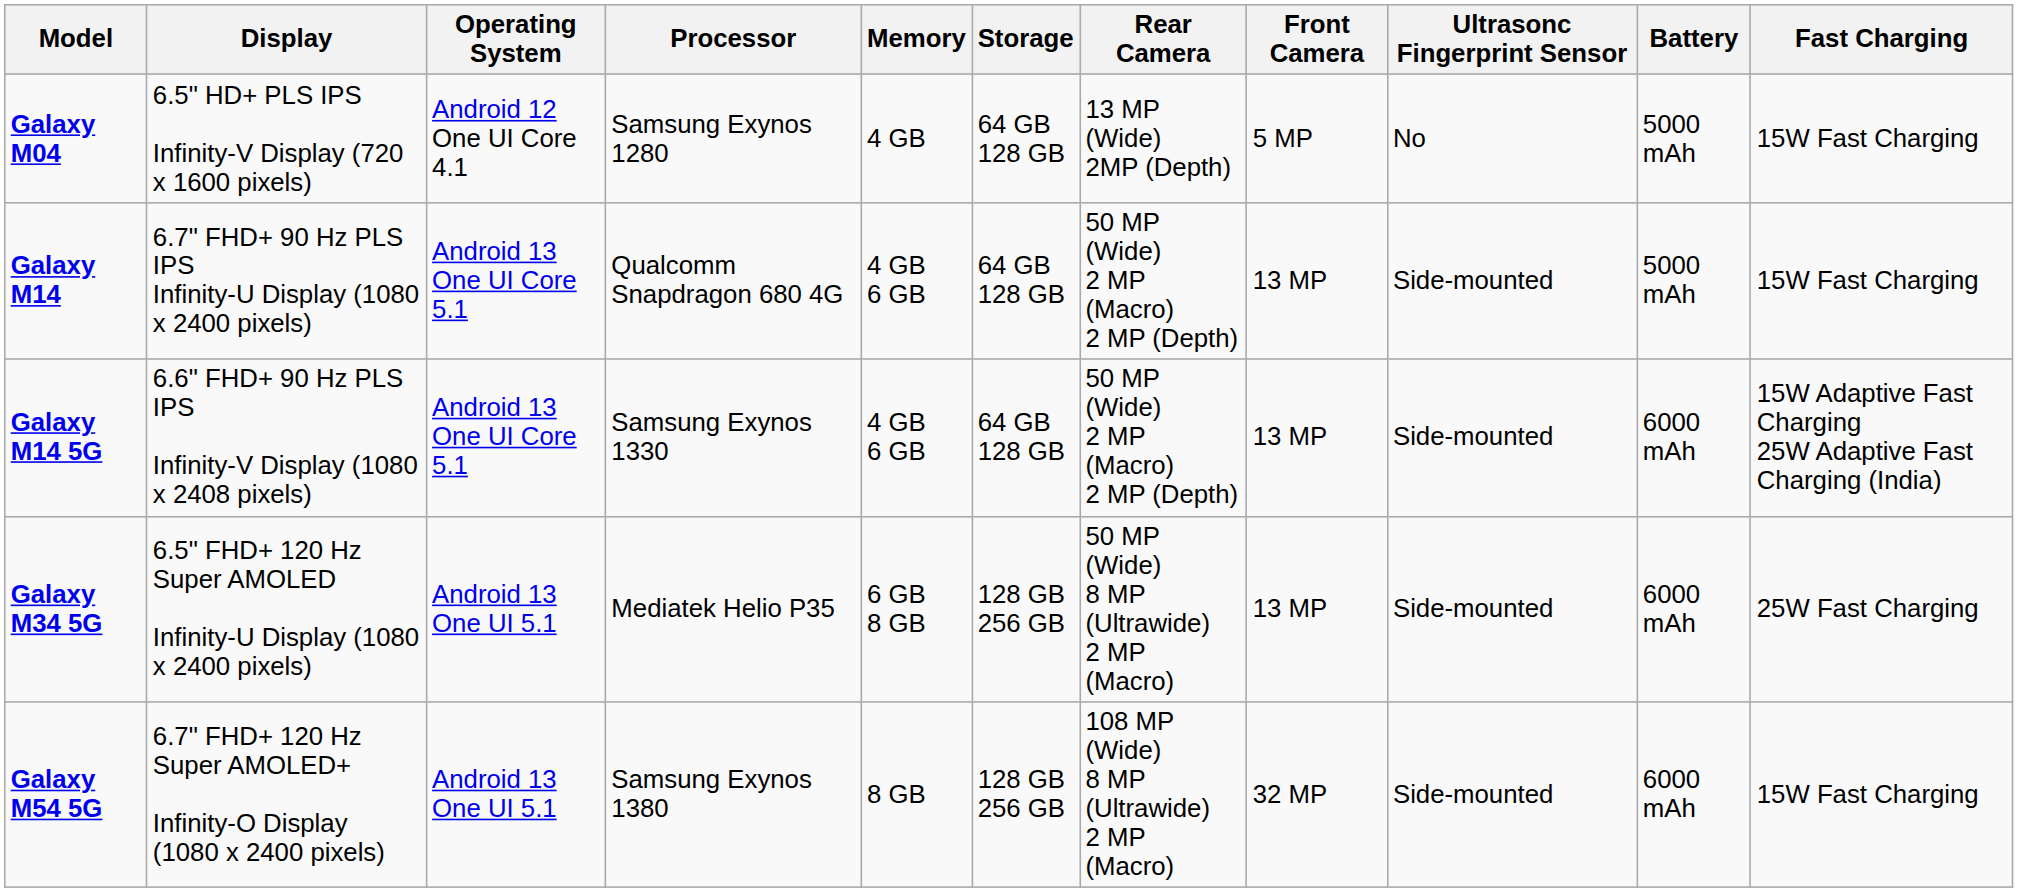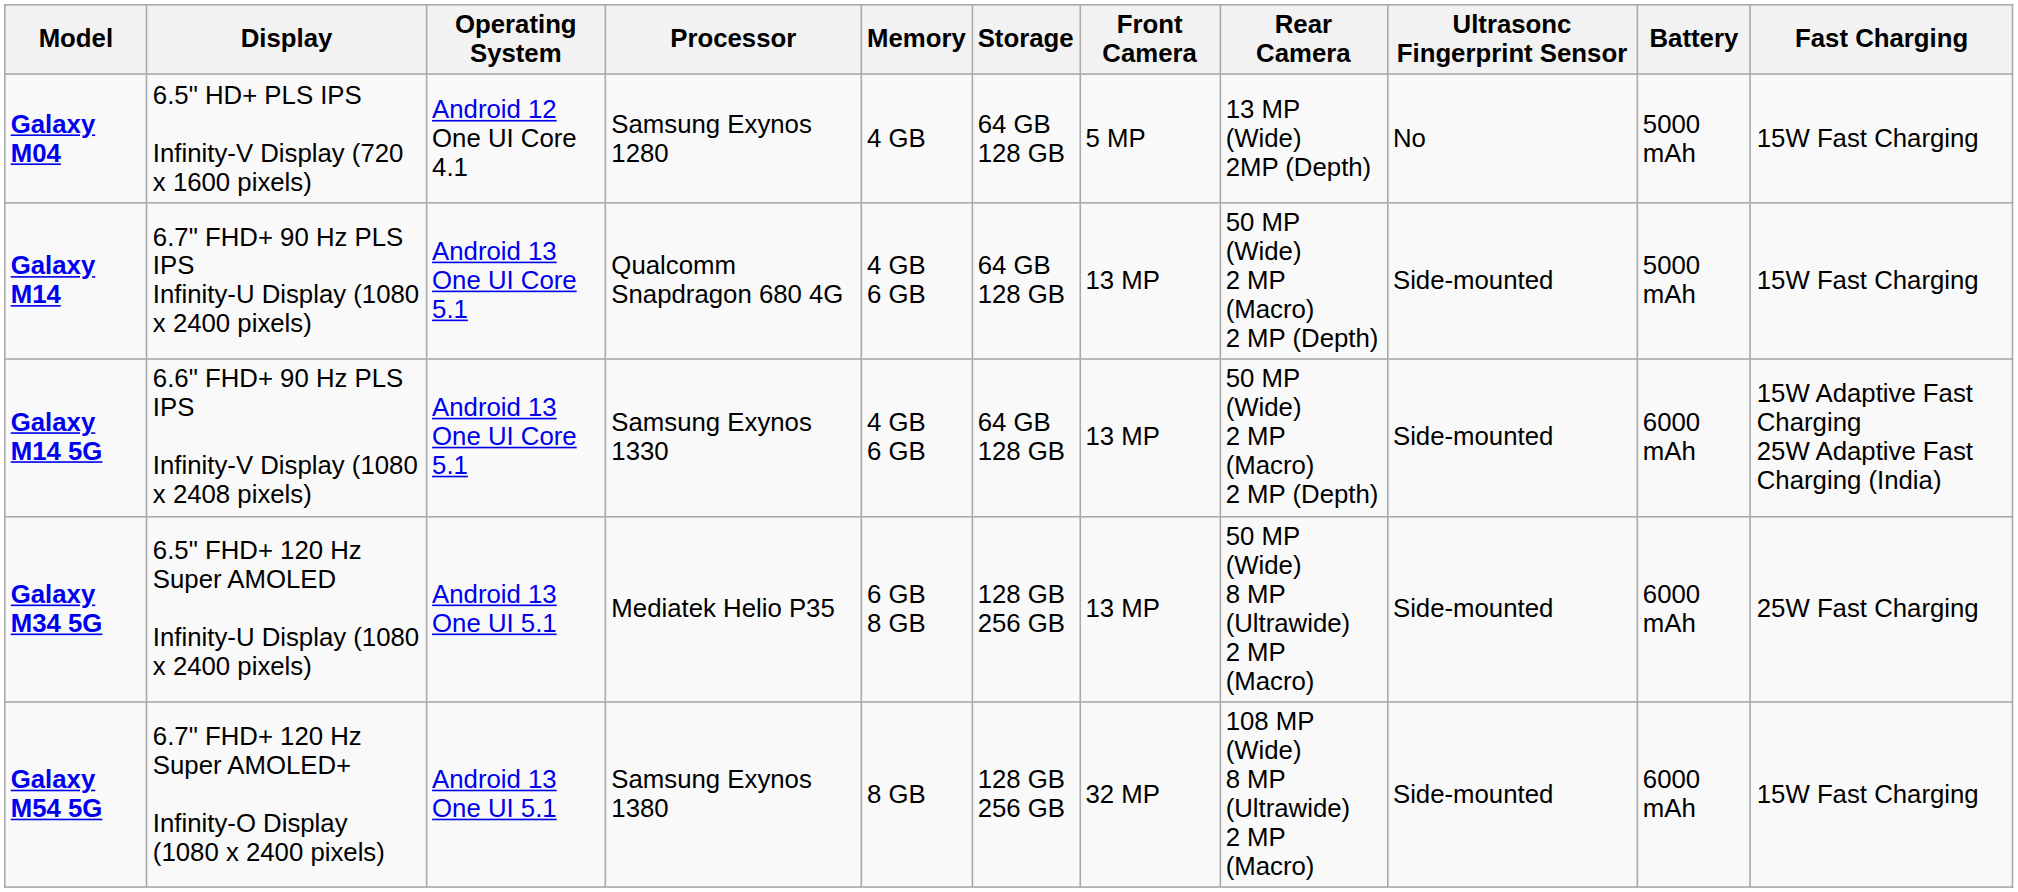columns swapped: (1163, 39) <-> (1317, 39)
